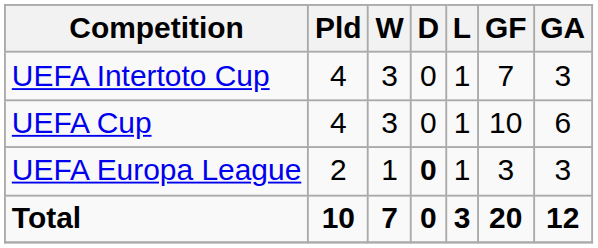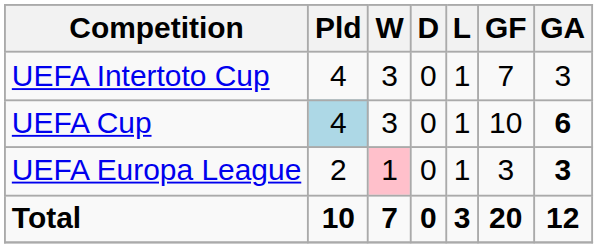(338, 123) no background -> (338, 123) lightblue background
(563, 123) normal -> (563, 123) bold
(390, 170) no background -> (390, 170) pink background
(428, 170) bold -> (428, 170) normal
(563, 170) normal -> (563, 170) bold
